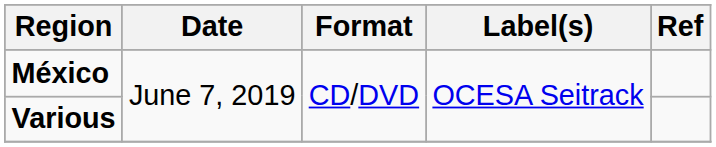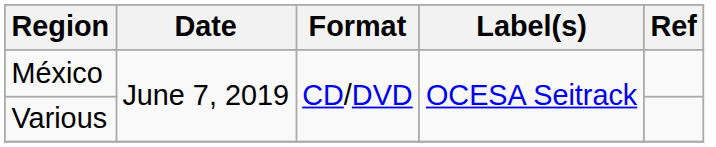(60, 73) bold -> (57, 73) normal
(64, 118) bold -> (59, 118) normal
